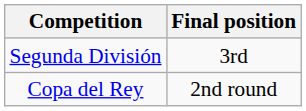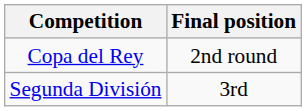rows swapped: (86, 55) <-> (86, 88)
